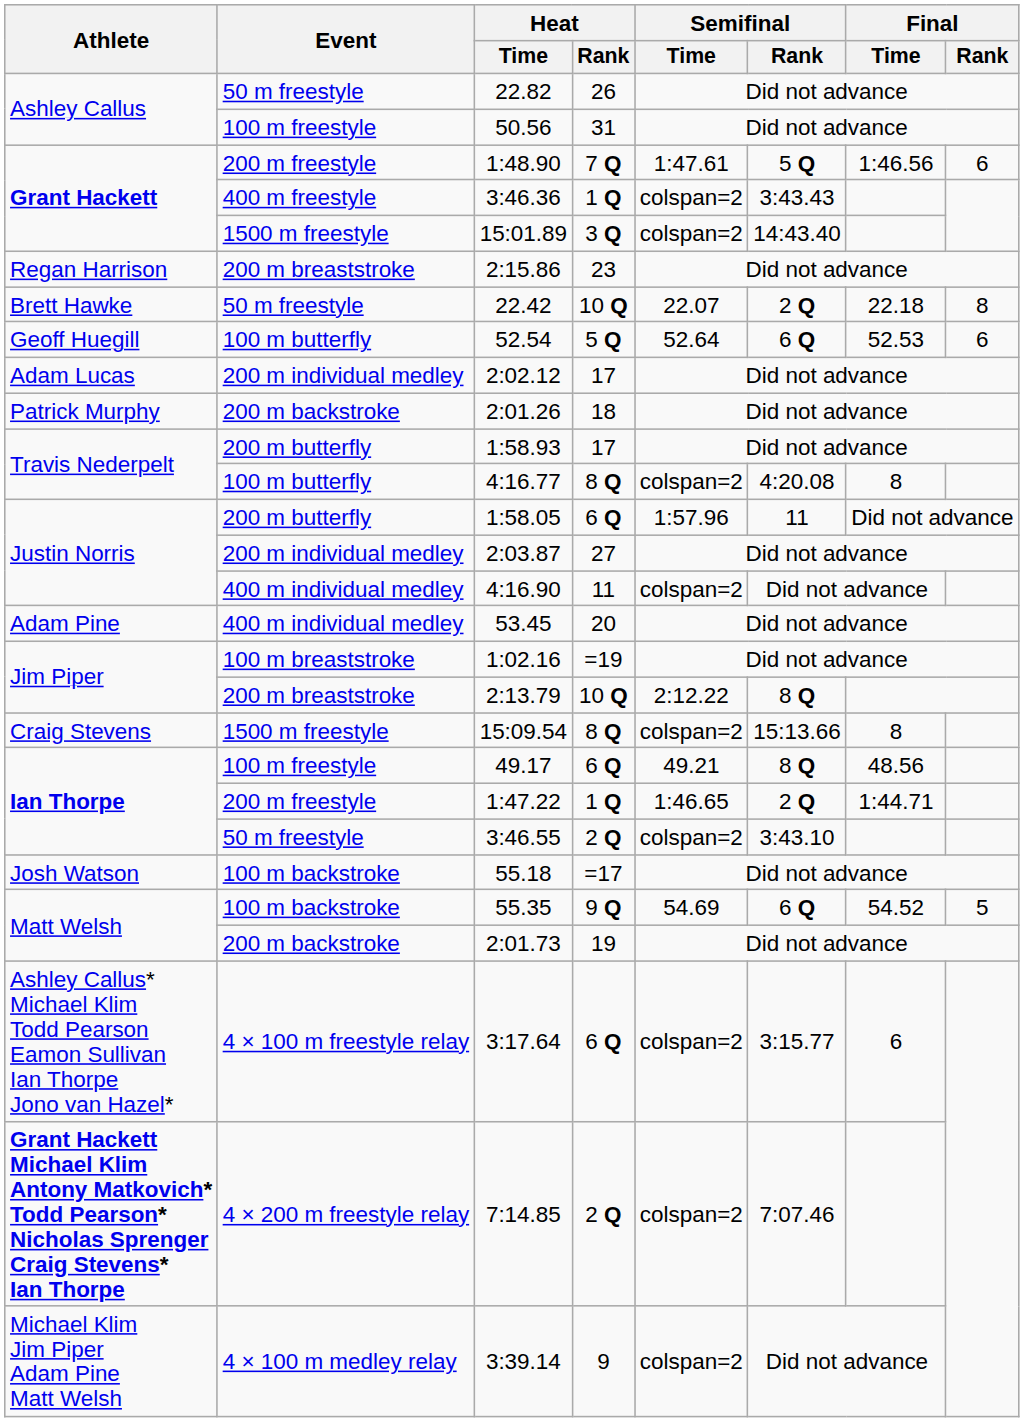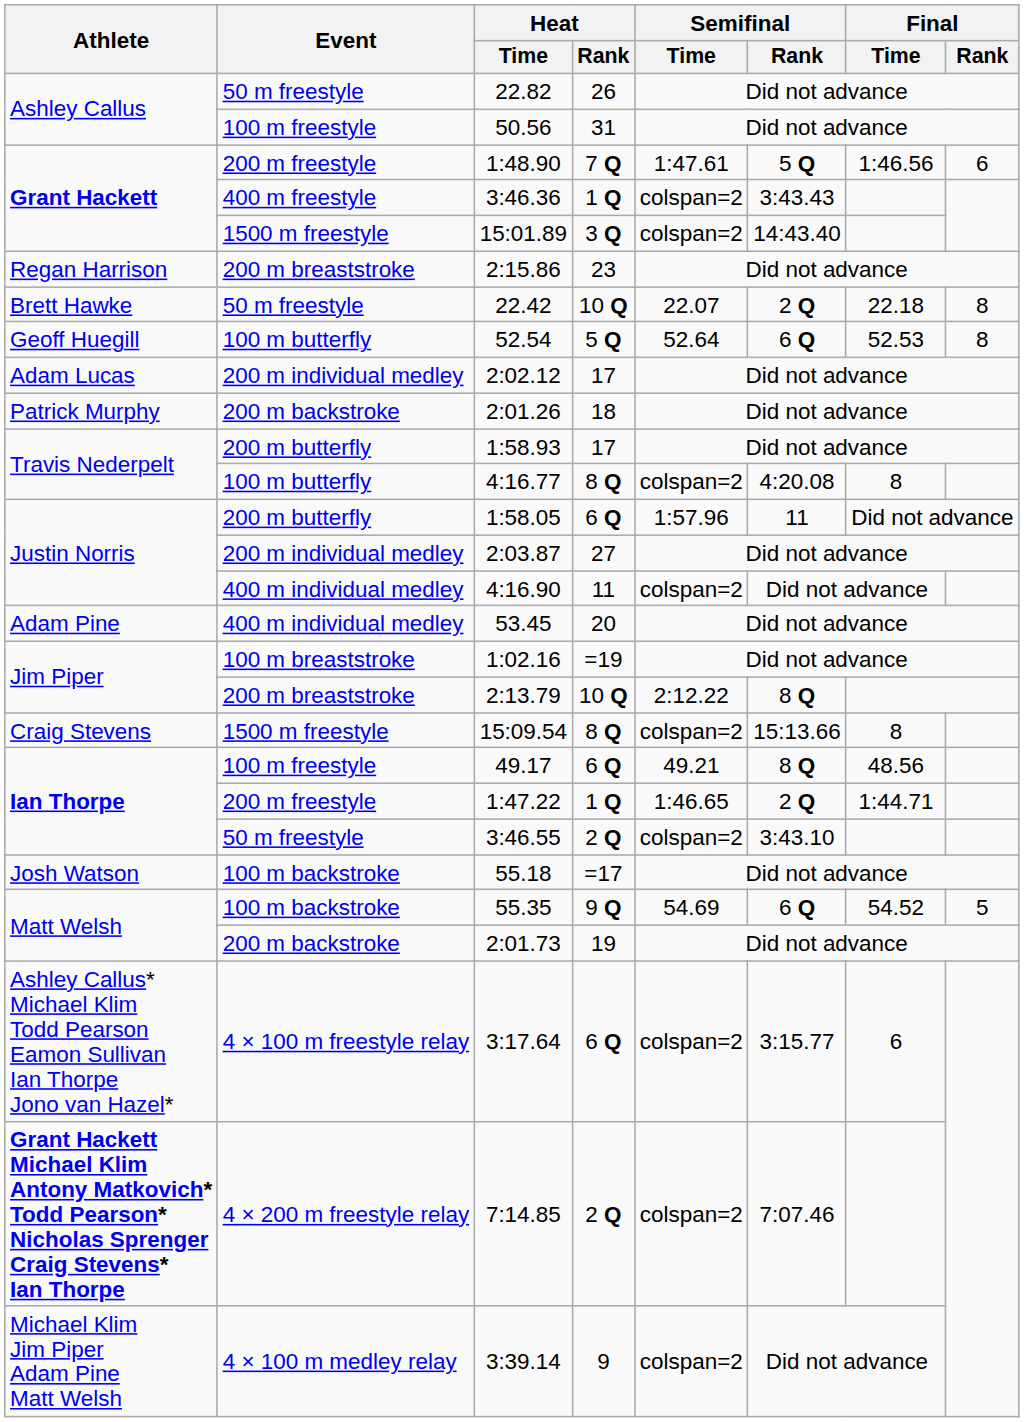(982, 340) 6 -> (982, 340) 8
